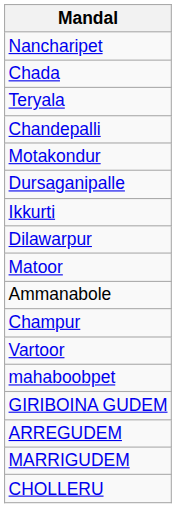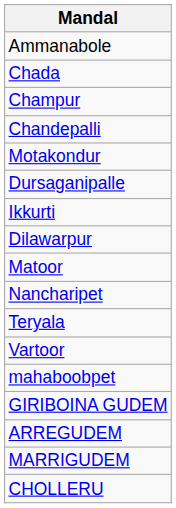(56, 45) Nancharipet -> (60, 45) Ammanabole
(37, 101) Teryala -> (44, 101) Champur
(60, 294) Ammanabole -> (56, 294) Nancharipet
(44, 322) Champur -> (37, 322) Teryala
